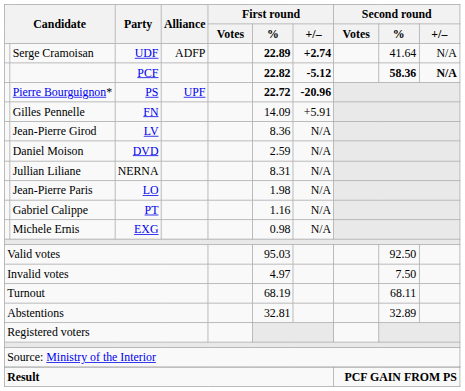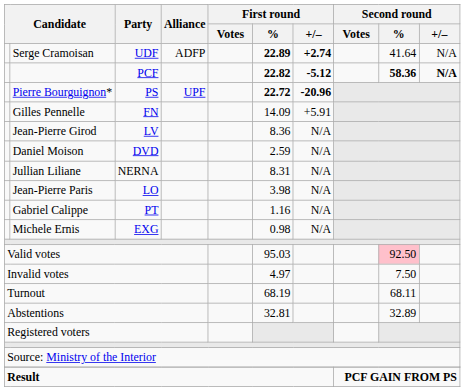(280, 190) 1.98 -> (280, 190) 3.98
(403, 254) no background -> (403, 254) pink background
